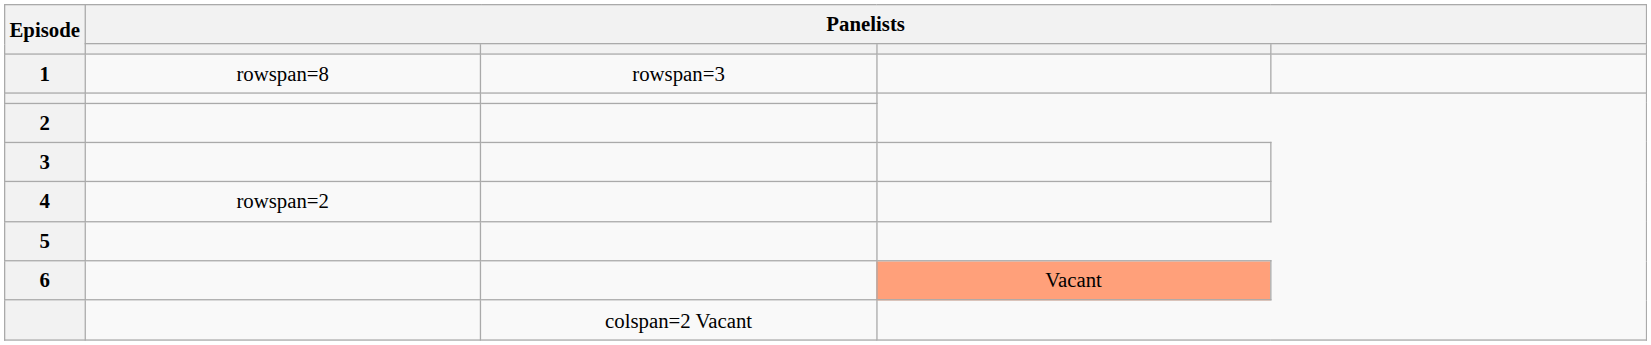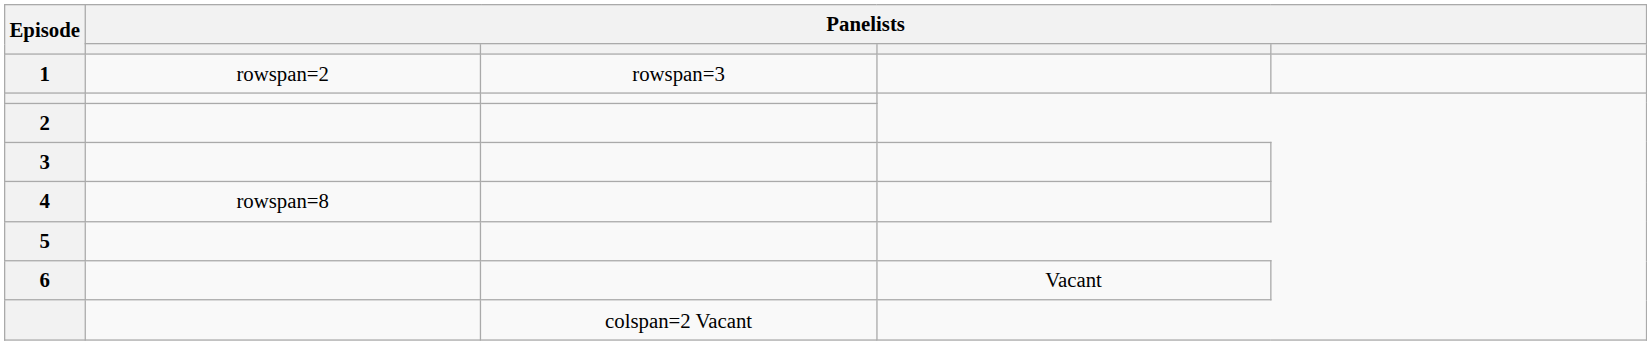(283, 73) rowspan=8 -> (283, 73) rowspan=2
(283, 202) rowspan=2 -> (283, 202) rowspan=8
(1074, 280) lightsalmon background -> (1074, 280) no background
